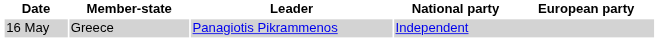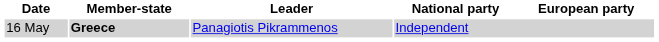(92, 28) normal -> (93, 28) bold
